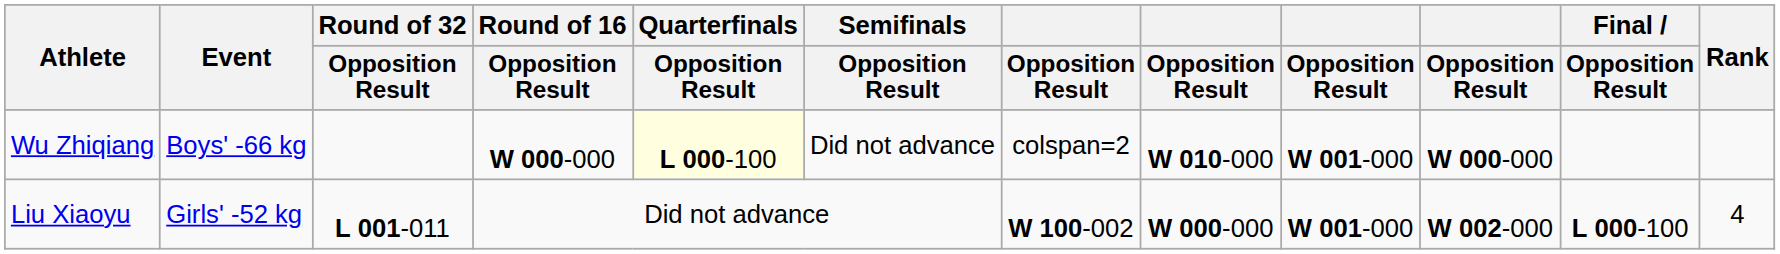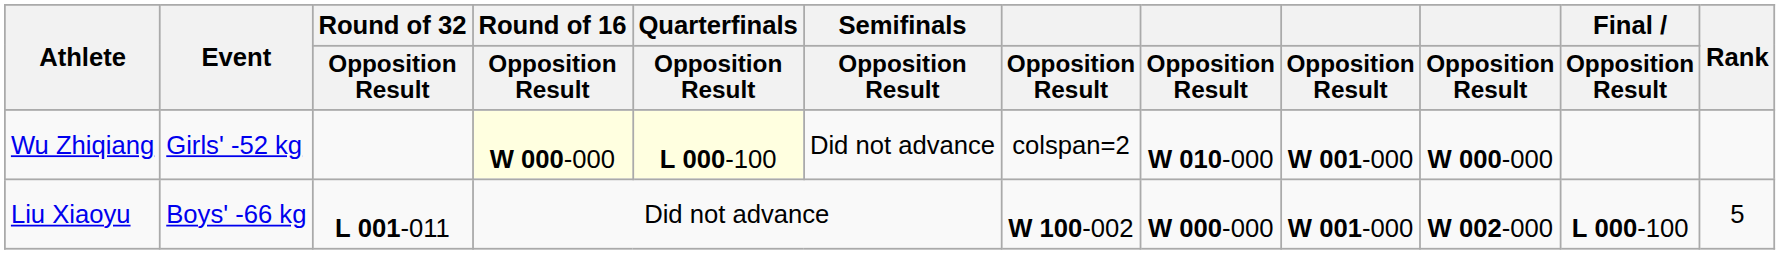(236, 145) Boys' -66 kg -> (234, 145) Girls' -52 kg
(552, 159) no background -> (552, 159) lightyellow background
(234, 214) Girls' -52 kg -> (236, 214) Boys' -66 kg
(1737, 214) 4 -> (1737, 214) 5
